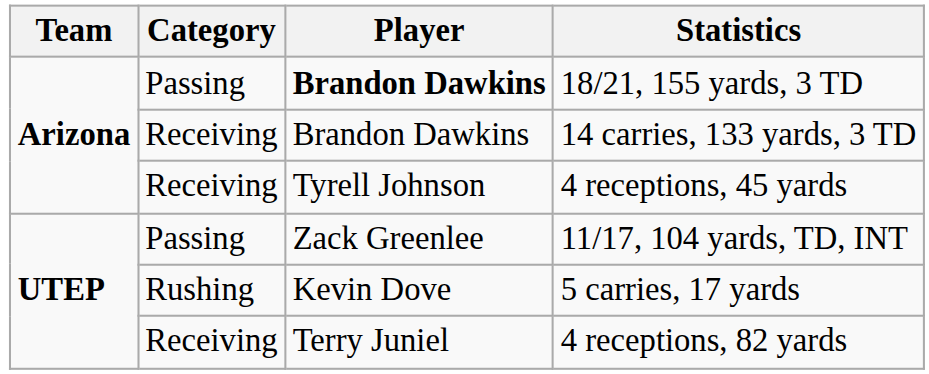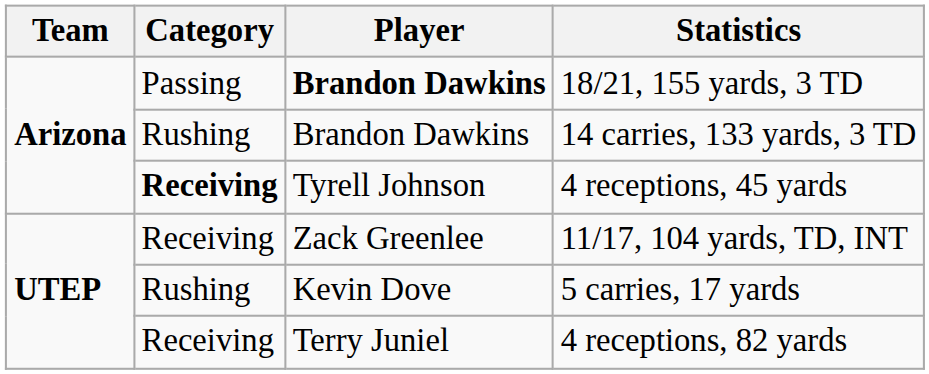(211, 134) Receiving -> (196, 134) Rushing
(211, 186) normal -> (210, 186) bold
(195, 238) Passing -> (208, 238) Receiving
